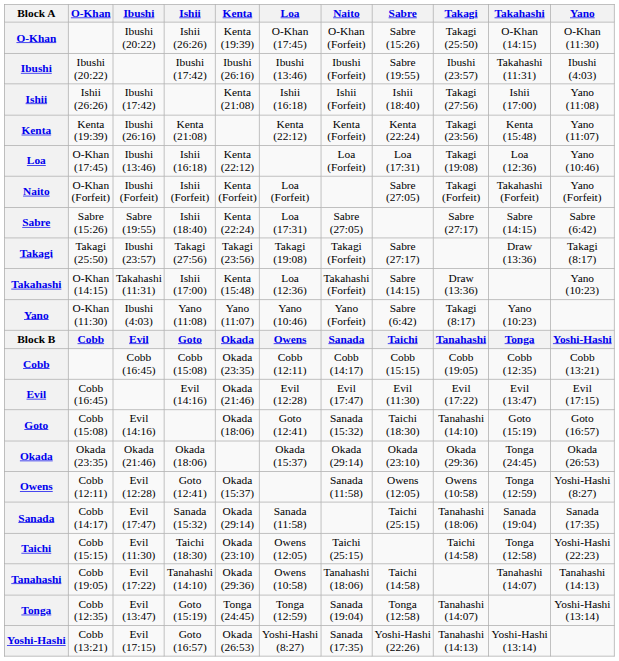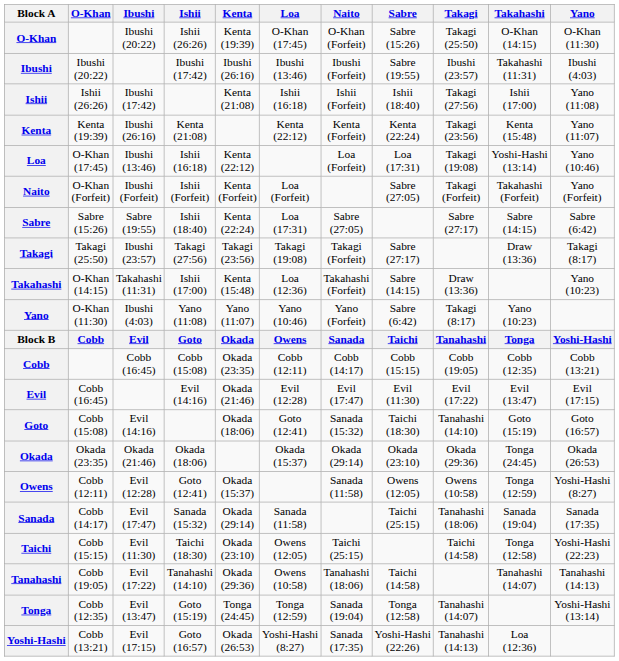(520, 161) Loa (12:36) -> (520, 161) Yoshi-Hashi (13:14)
(520, 641) Yoshi-Hashi (13:14) -> (520, 641) Loa (12:36)
